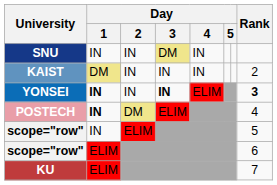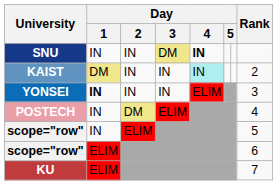(199, 53) normal -> (199, 53) bold
(199, 72) no background -> (199, 72) paleturquoise background
(164, 92) bold -> (164, 92) normal
(255, 92) bold -> (255, 92) normal
(95, 111) bold -> (95, 111) normal
